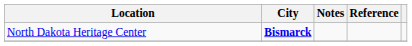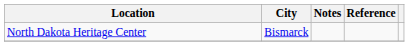(288, 31) bold -> (286, 31) normal
